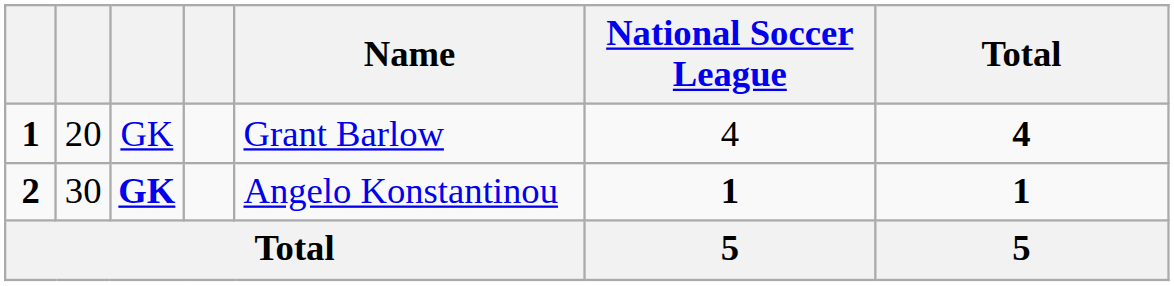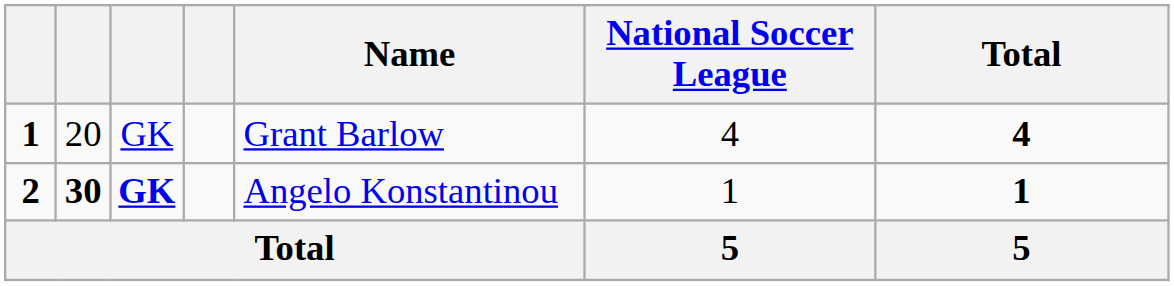(83, 190) normal -> (83, 190) bold
(730, 190) bold -> (730, 190) normal
